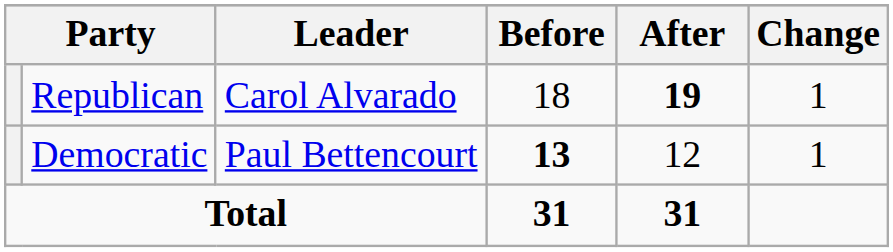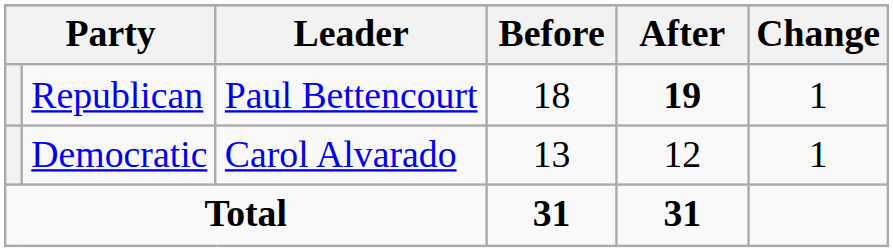(341, 94) Carol Alvarado -> (351, 94) Paul Bettencourt
(351, 154) Paul Bettencourt -> (341, 154) Carol Alvarado
(552, 154) bold -> (552, 154) normal
